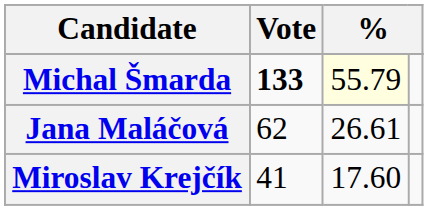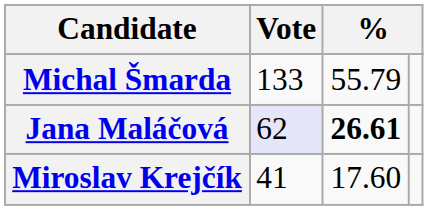(280, 79) bold -> (280, 79) normal
(366, 79) lightyellow background -> (366, 79) no background
(272, 128) no background -> (272, 128) lavender background
(366, 128) normal -> (366, 128) bold
